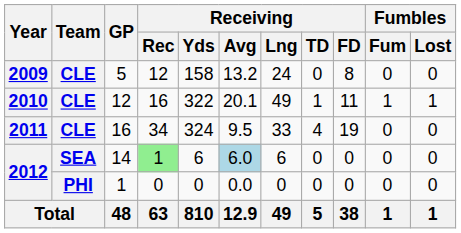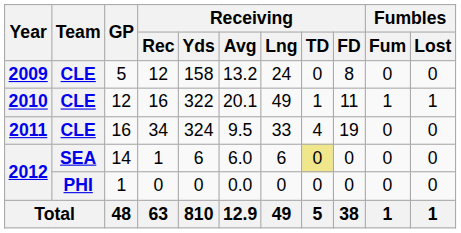(158, 158) lightgreen background -> (158, 158) no background
(240, 158) lightblue background -> (240, 158) no background
(317, 158) no background -> (317, 158) khaki background
